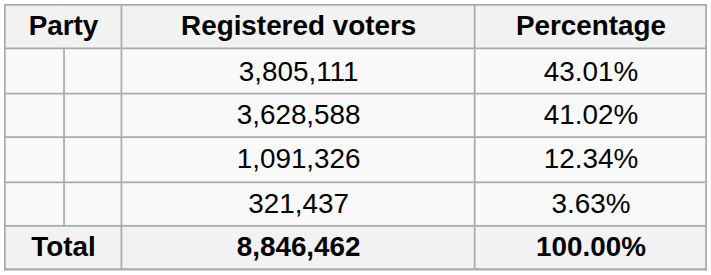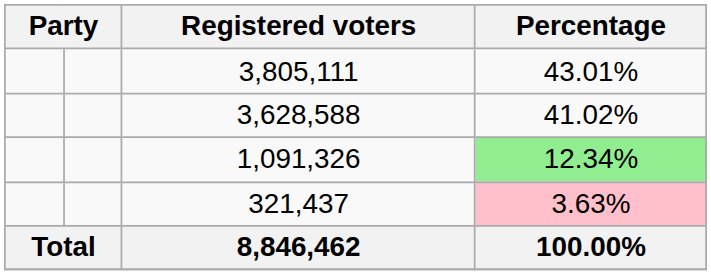(591, 159) no background -> (591, 159) lightgreen background
(591, 203) no background -> (591, 203) pink background
